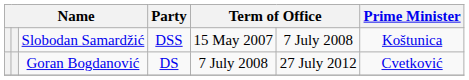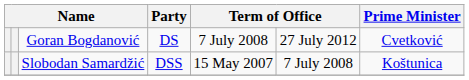rows swapped: (83, 39) <-> (83, 63)
